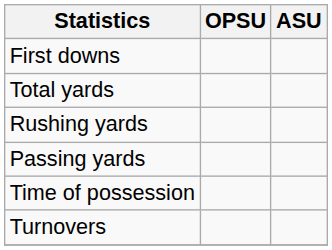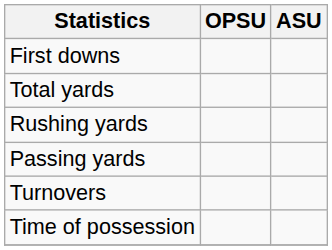rows swapped: (58, 227) <-> (102, 192)
